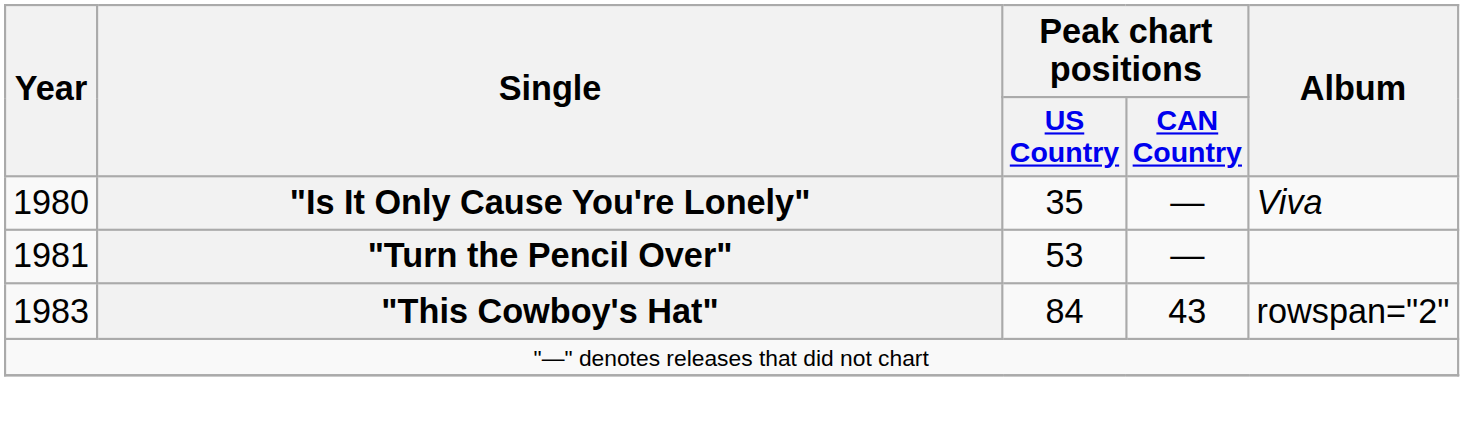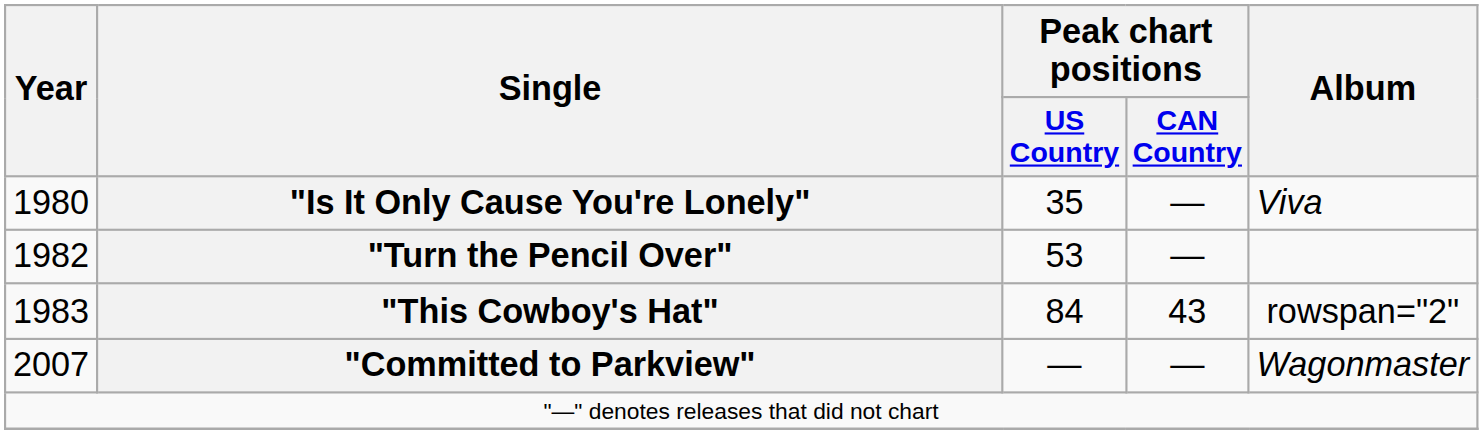(51, 256) 1981 -> (51, 256) 1982
+ row: (550, 365)
